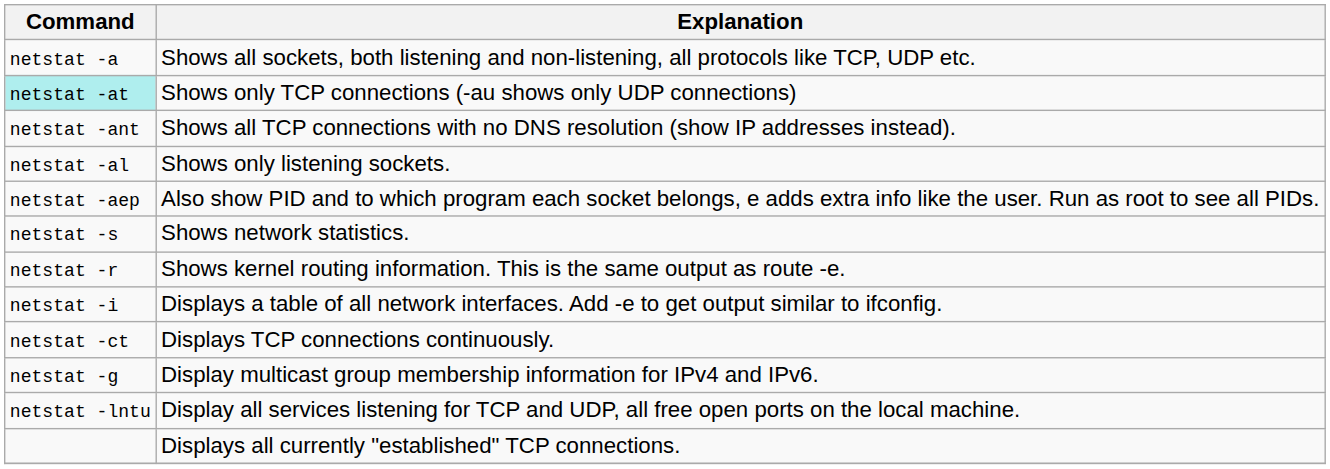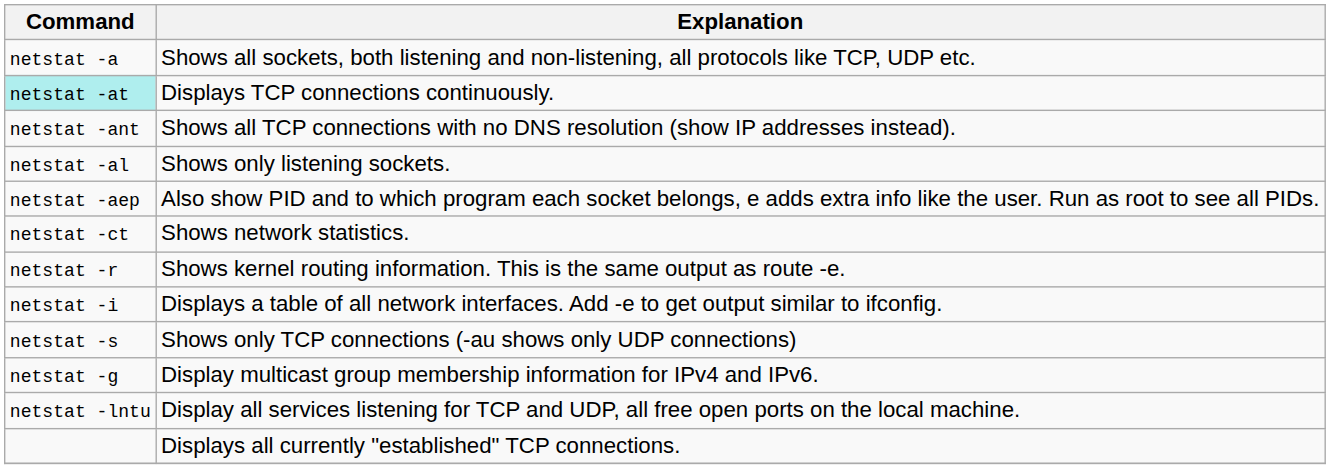(479, 92) Shows only TCP connections (-au shows only UDP connections) -> (358, 92) Displays TCP connections continuously.
(64, 236) netstat -s -> (69, 236) netstat -ct
(69, 342) netstat -ct -> (64, 342) netstat -s
(358, 339) Displays TCP connections continuously. -> (479, 339) Shows only TCP connections (-au shows only UDP connections)
